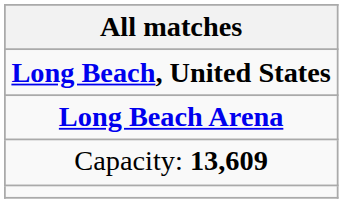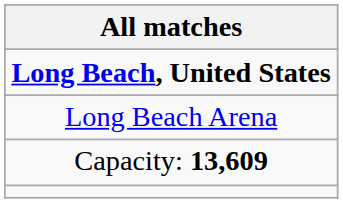(171, 116) bold -> (171, 116) normal
